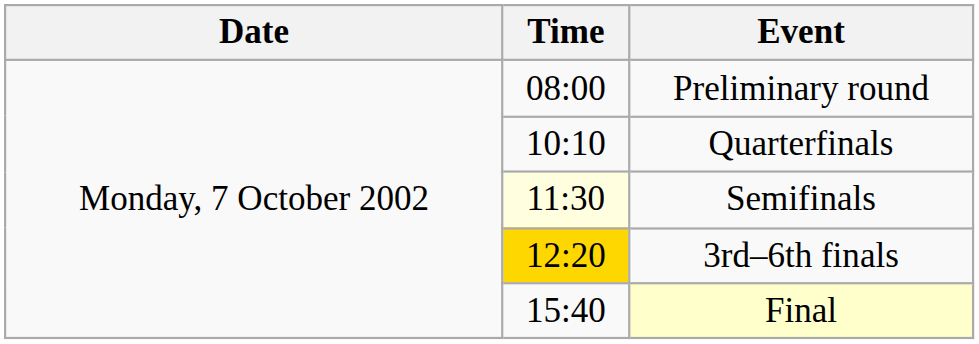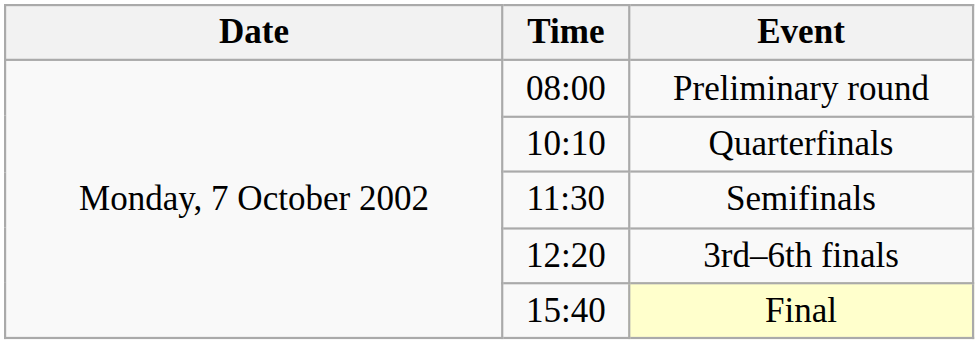(566, 198) lightyellow background -> (566, 198) no background
(566, 254) gold background -> (566, 254) no background
